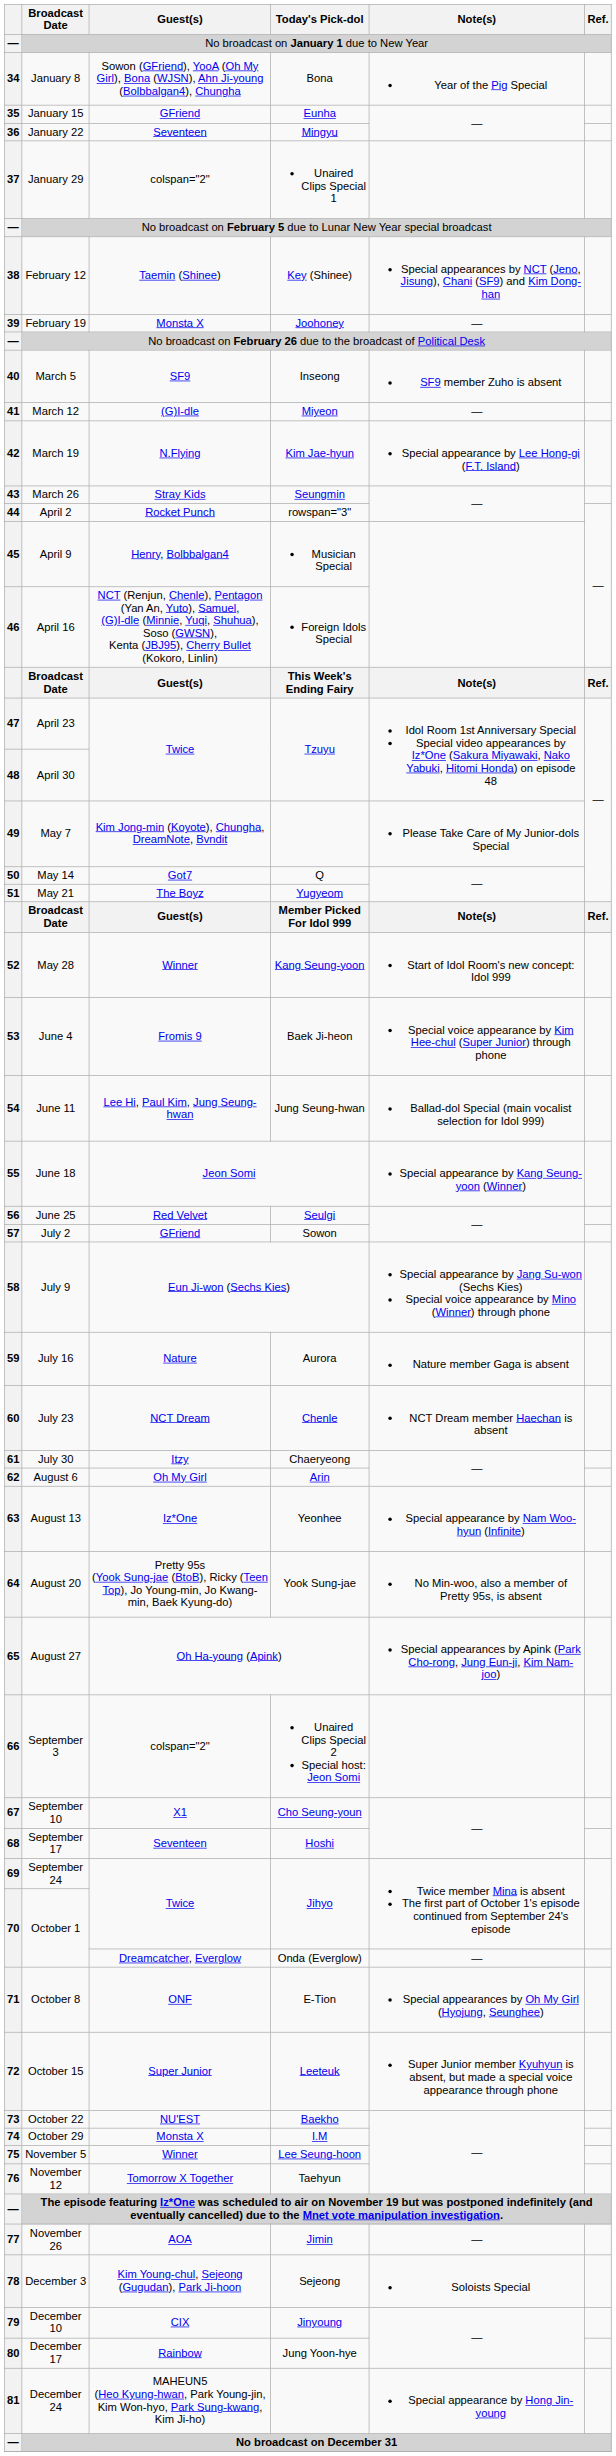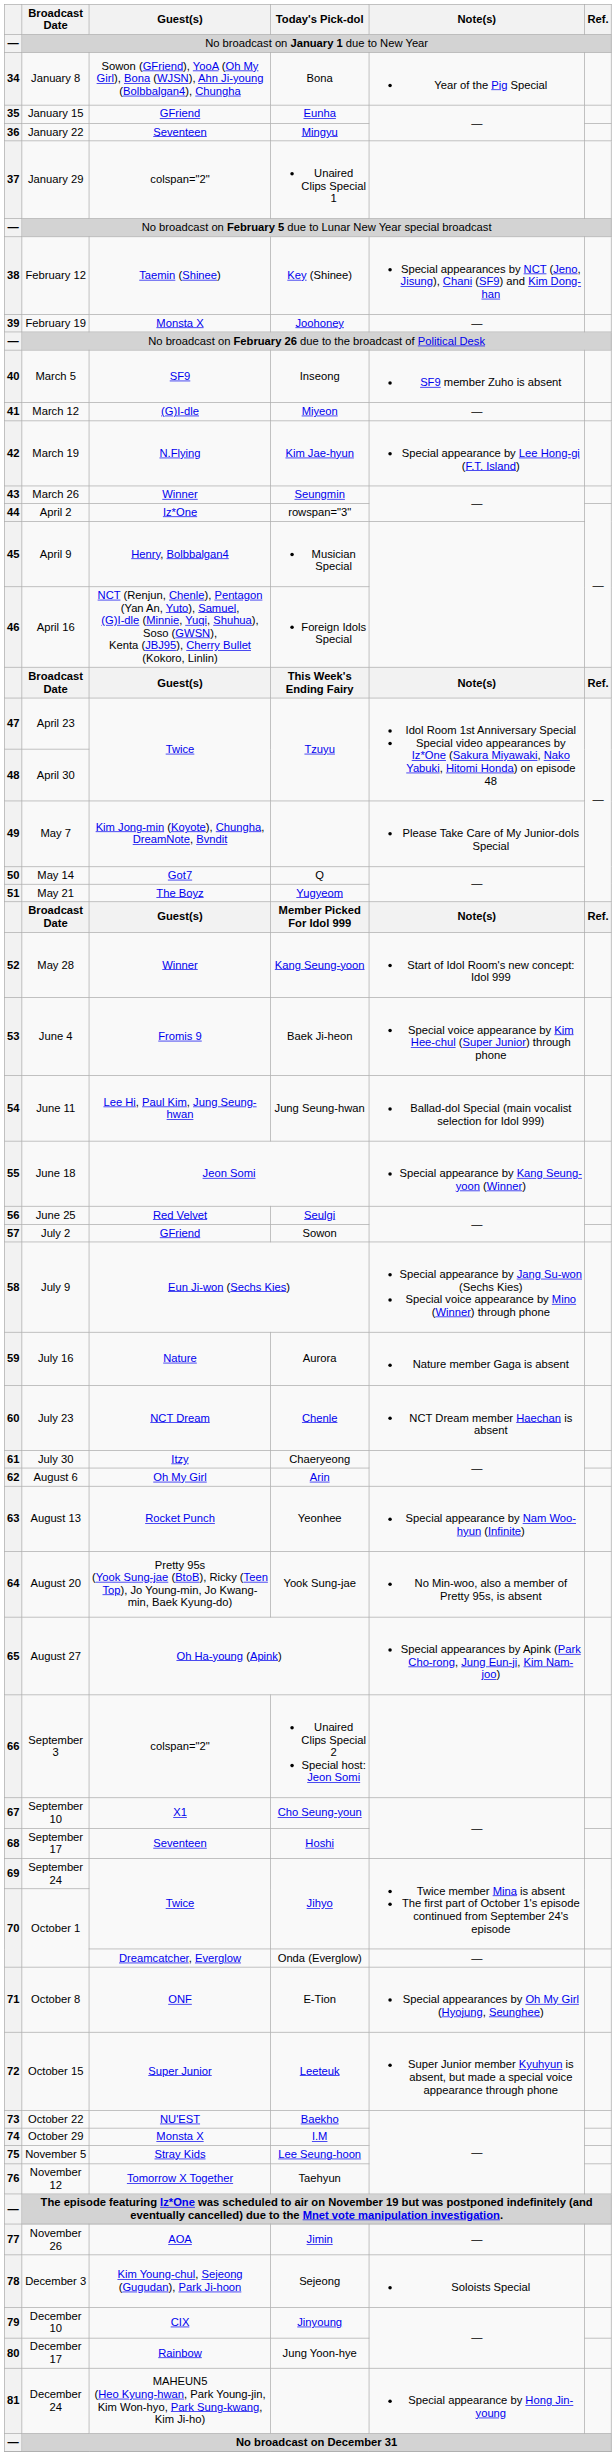(180, 494) Stray Kids -> (180, 494) Winner
(180, 512) Rocket Punch -> (180, 512) Iz*One
(180, 1518) Iz*One -> (180, 1518) Rocket Punch
(180, 2154) Winner -> (180, 2154) Stray Kids
